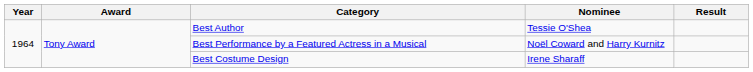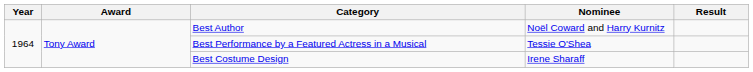(559, 28) Tessie O'Shea -> (596, 28) Noël Coward and Harry Kurnitz
(596, 43) Noël Coward and Harry Kurnitz -> (559, 43) Tessie O'Shea
